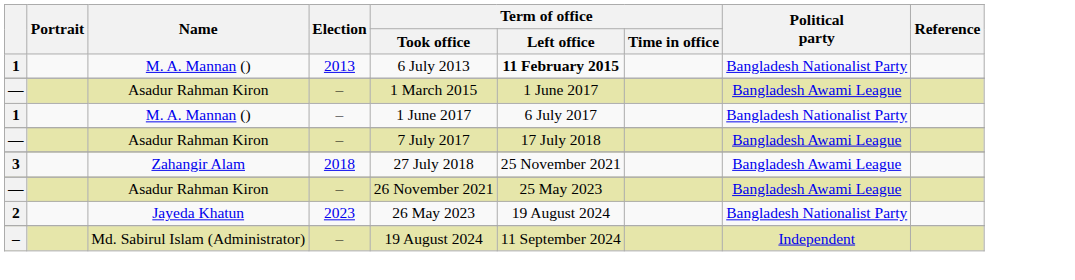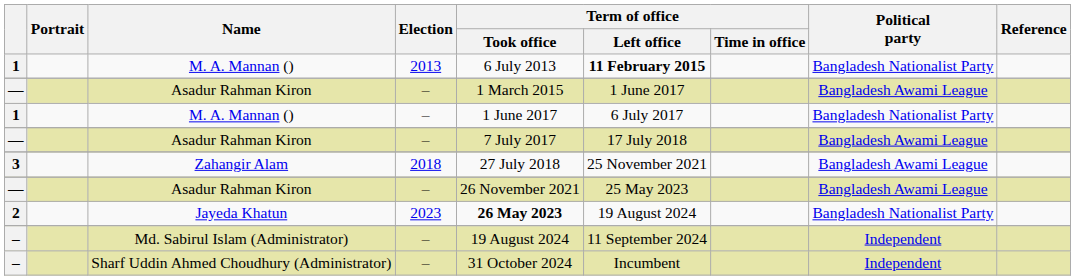(434, 213) normal -> (520, 213) bold
+ row: (241, 262)
